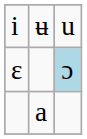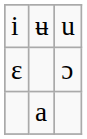(67, 69) lightblue background -> (67, 69) no background
